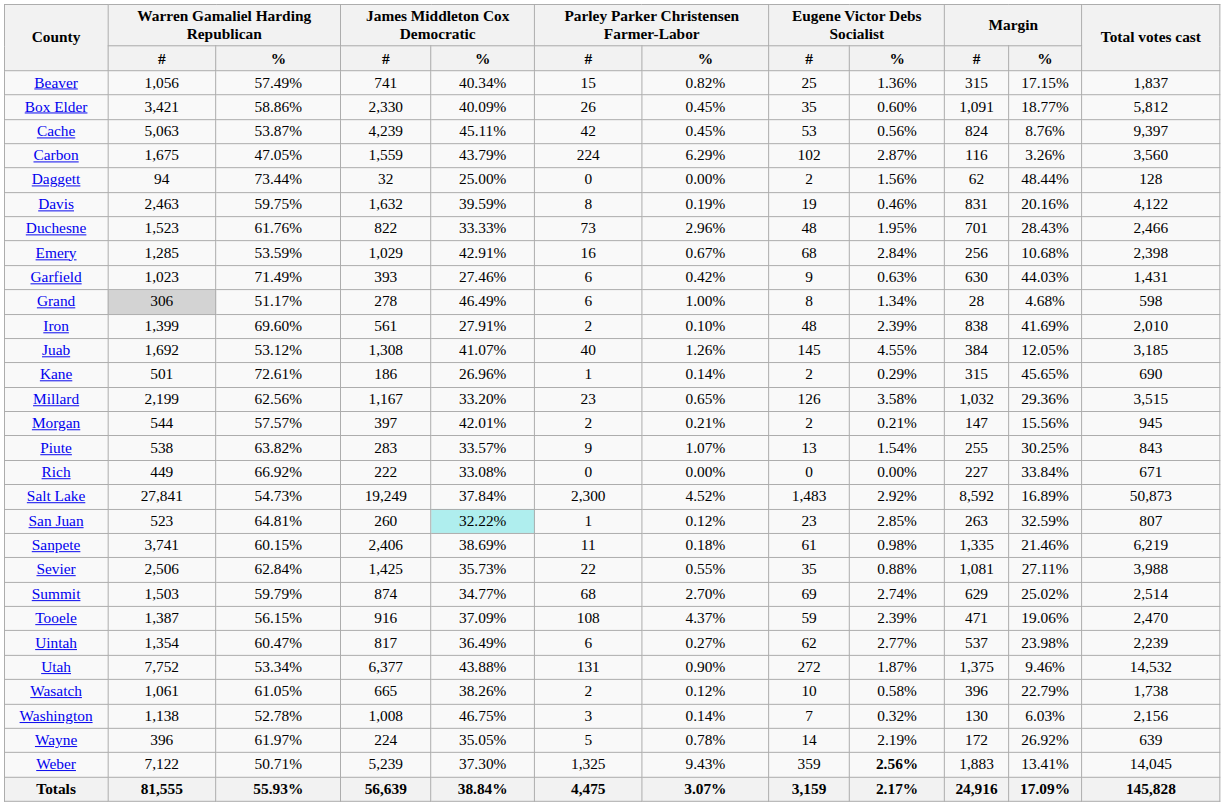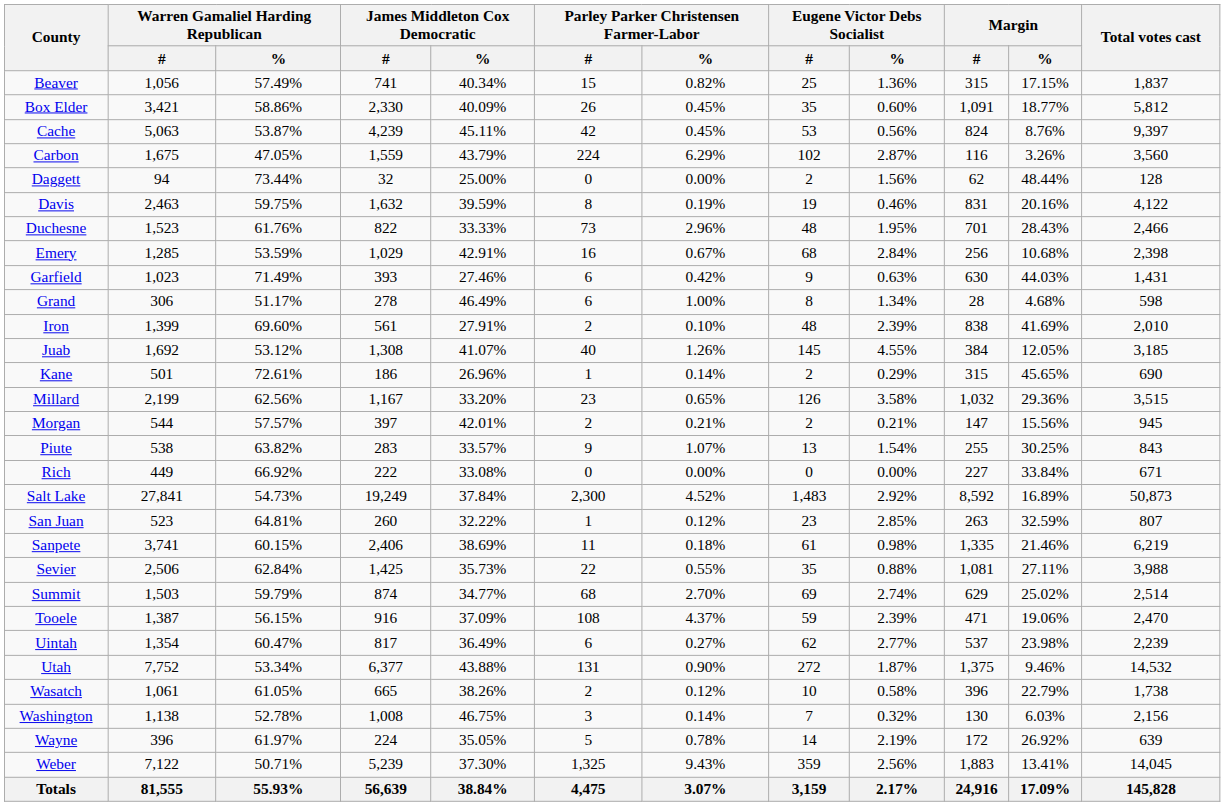(162, 301) lightgrey background -> (162, 301) no background
(483, 521) paleturquoise background -> (483, 521) no background
(897, 764) bold -> (897, 764) normal
